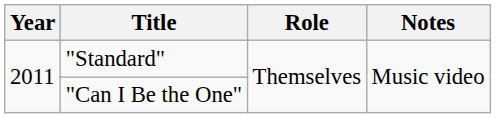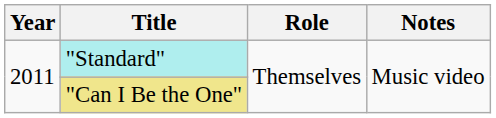(115, 58) no background -> (115, 58) paleturquoise background
(154, 94) no background -> (154, 94) khaki background
